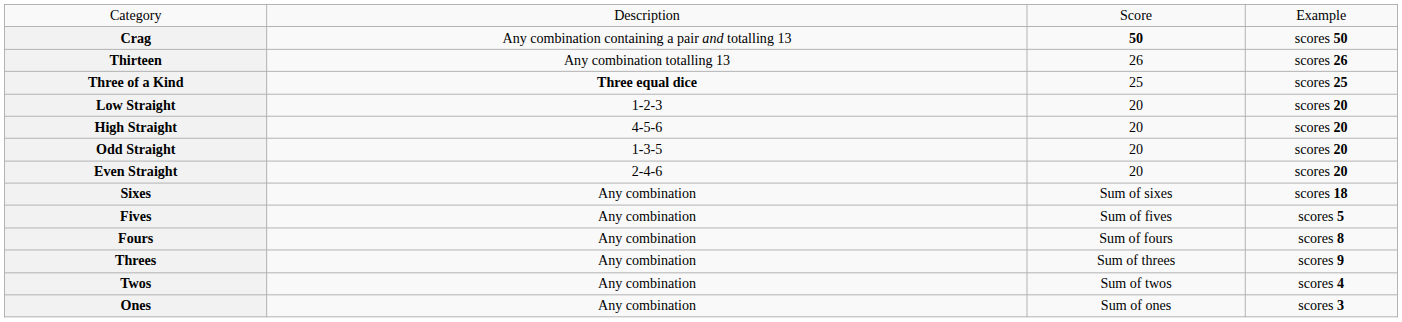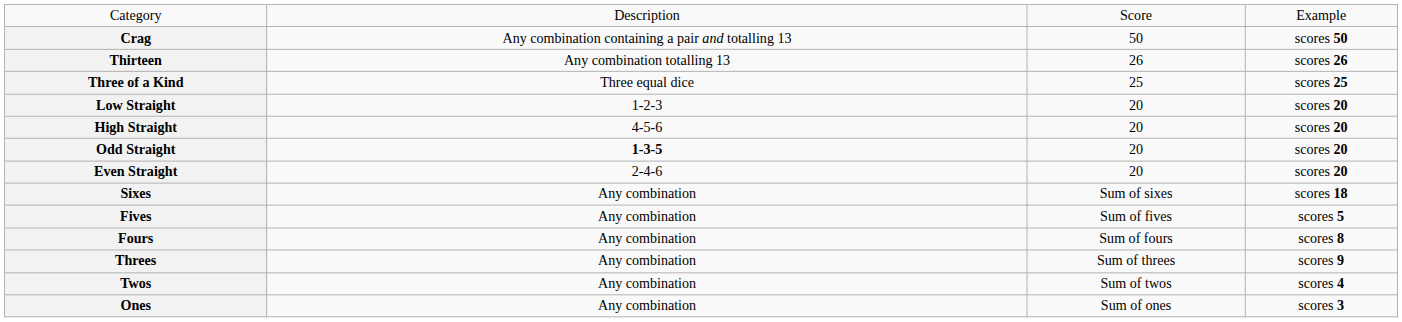(1136, 37) bold -> (1136, 37) normal
(647, 82) bold -> (647, 82) normal
(647, 149) normal -> (647, 149) bold
